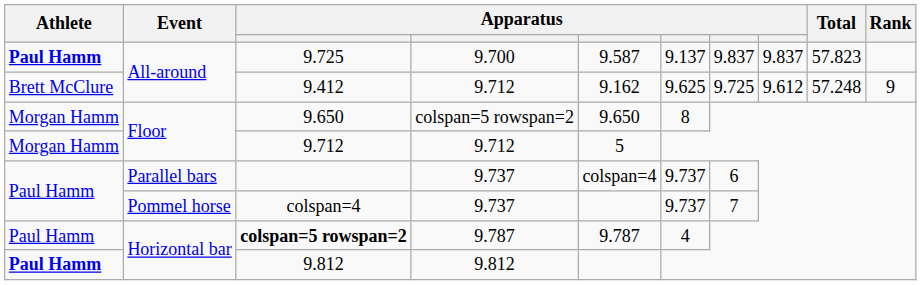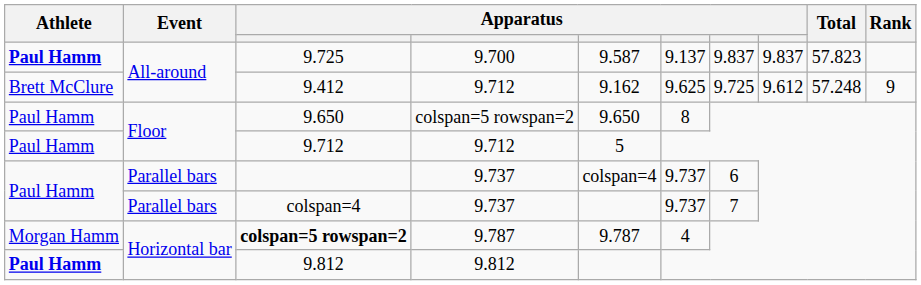(64, 116) Morgan Hamm -> (52, 116) Paul Hamm
(64, 146) Morgan Hamm -> (52, 146) Paul Hamm
(179, 205) Pommel horse -> (172, 205) Parallel bars
(52, 235) Paul Hamm -> (64, 235) Morgan Hamm
